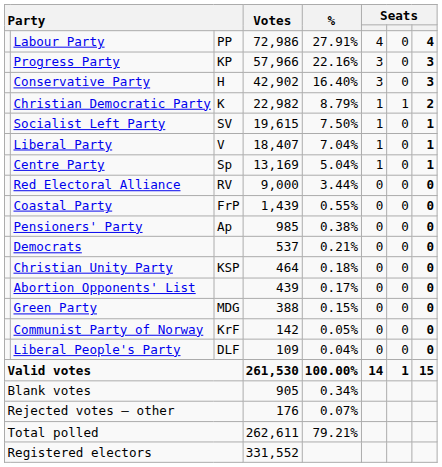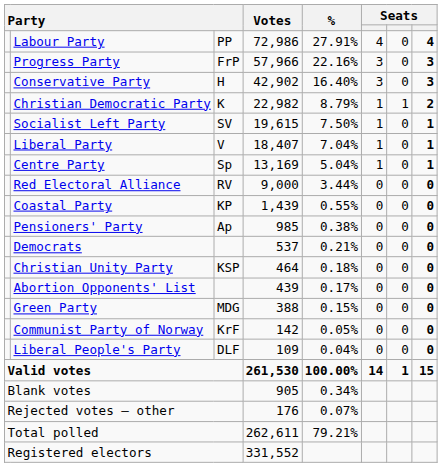(224, 62) KP -> (228, 62) FrP
(228, 206) FrP -> (224, 206) KP
